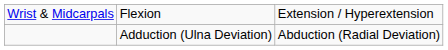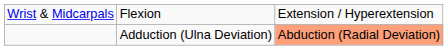(359, 34) no background -> (359, 34) lightsalmon background
